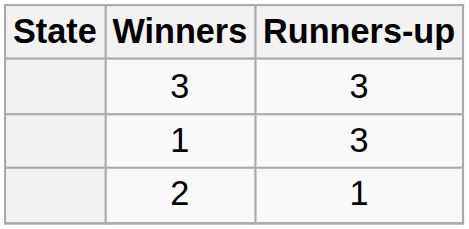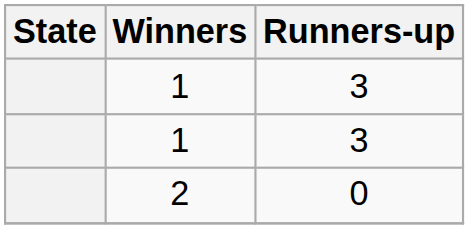(180, 85) 3 -> (180, 85) 1
(359, 194) 1 -> (359, 194) 0
